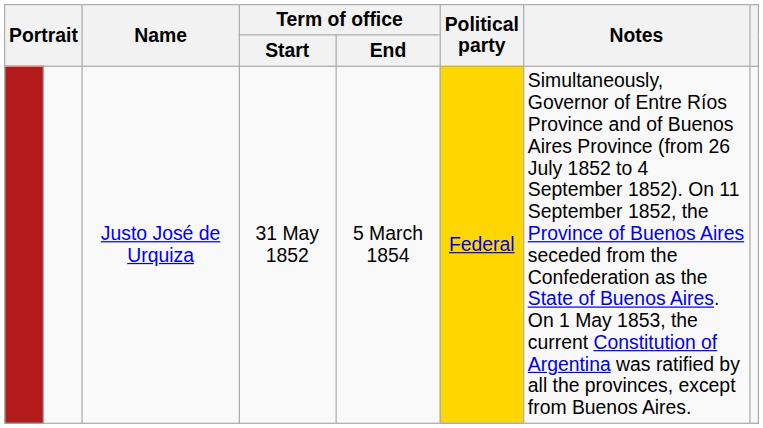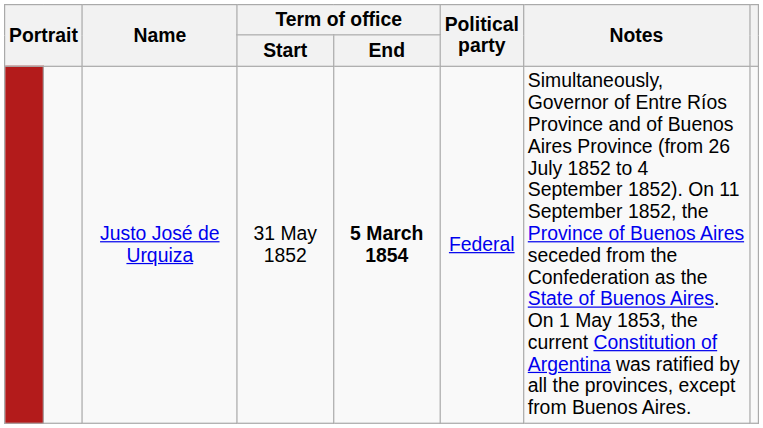(388, 244) normal -> (387, 244) bold
(482, 244) gold background -> (482, 244) no background
